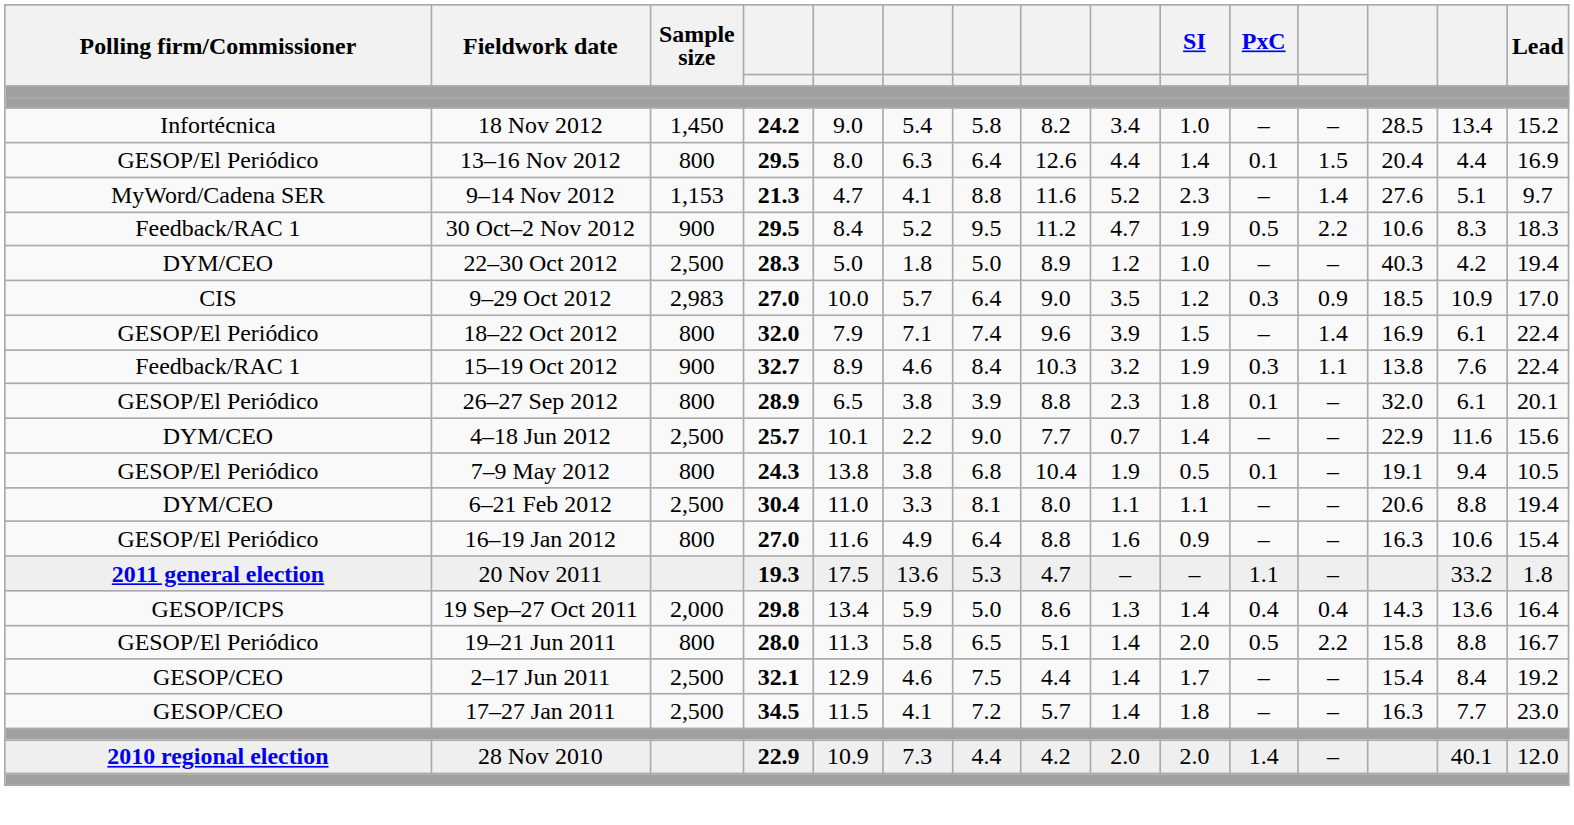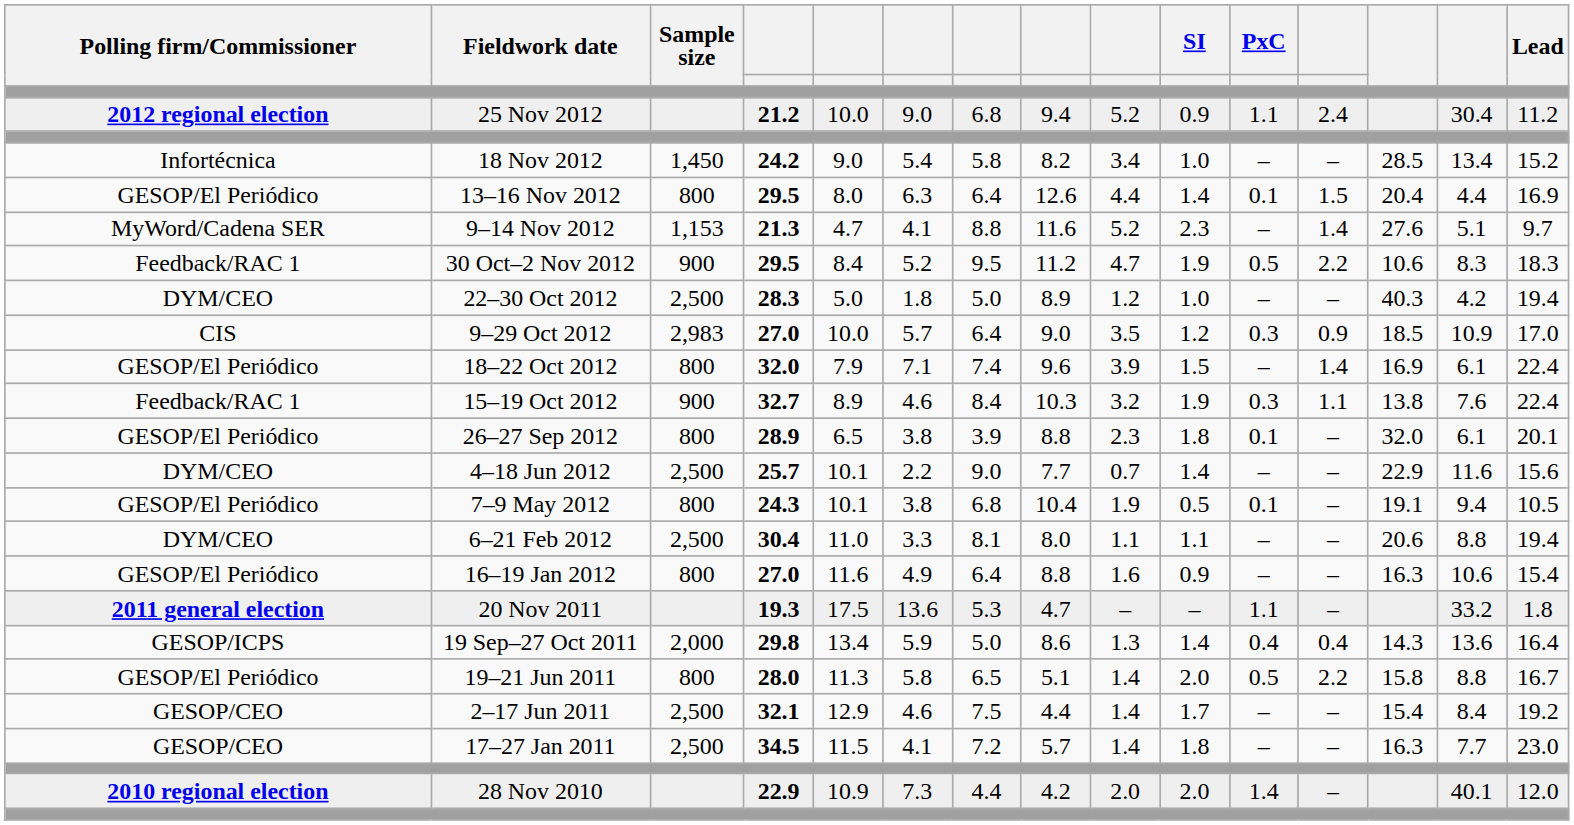+ row: (540, 115)
(848, 470) 13.8 -> (848, 505) 10.1
